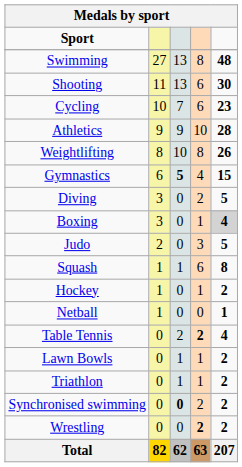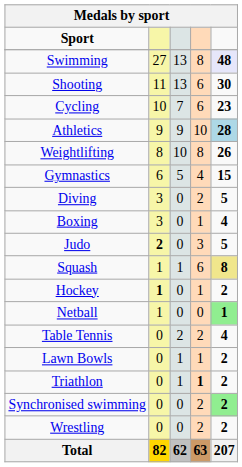(224, 61) no background -> (224, 61) lavender background
(224, 130) no background -> (224, 130) lightblue background
(180, 176) bold -> (180, 176) normal
(224, 221) lightgrey background -> (224, 221) no background
(159, 244) normal -> (159, 244) bold
(224, 267) no background -> (224, 267) khaki background
(159, 290) normal -> (159, 290) bold
(224, 313) no background -> (224, 313) lightgreen background
(200, 336) bold -> (200, 336) normal
(200, 381) normal -> (200, 381) bold
(180, 404) bold -> (180, 404) normal
(224, 404) no background -> (224, 404) lightgreen background
(200, 427) bold -> (200, 427) normal
